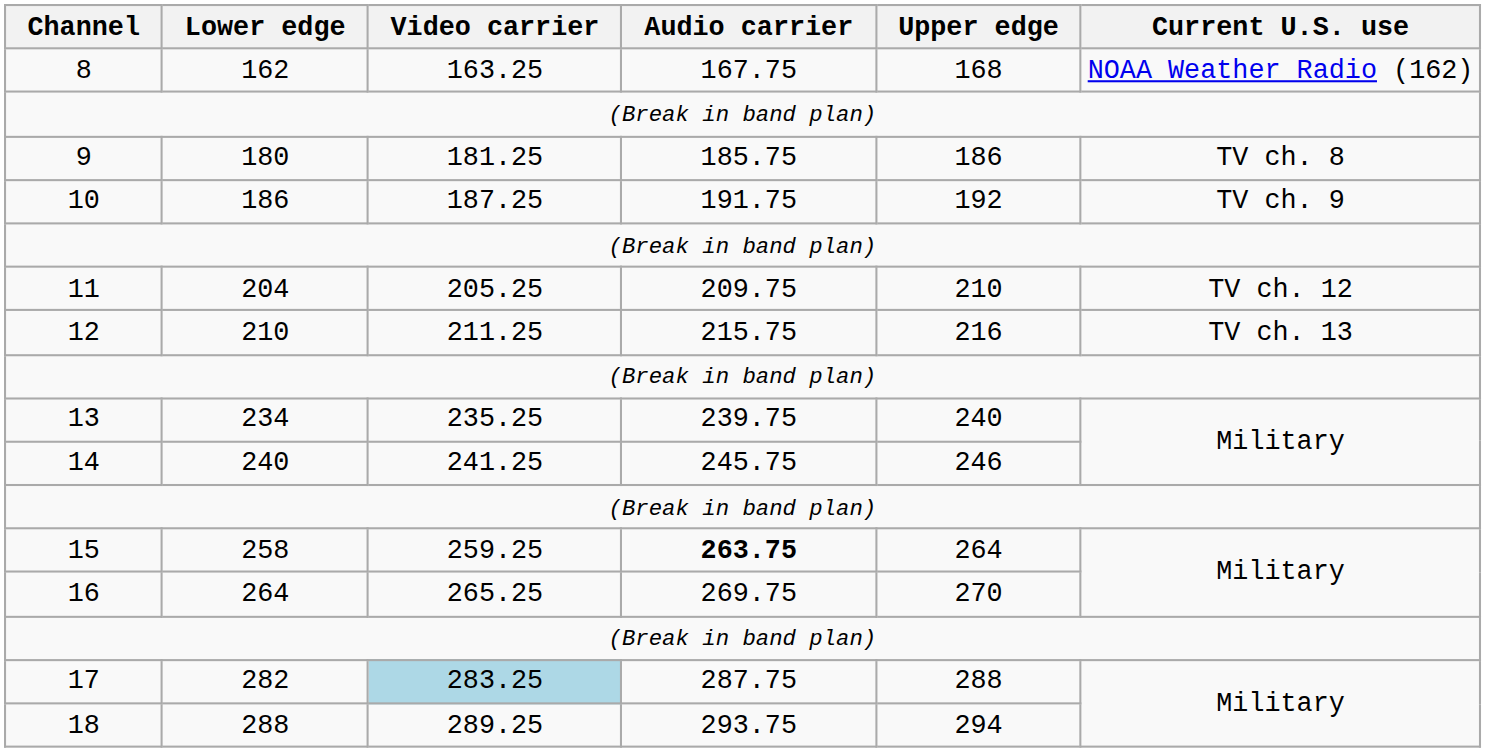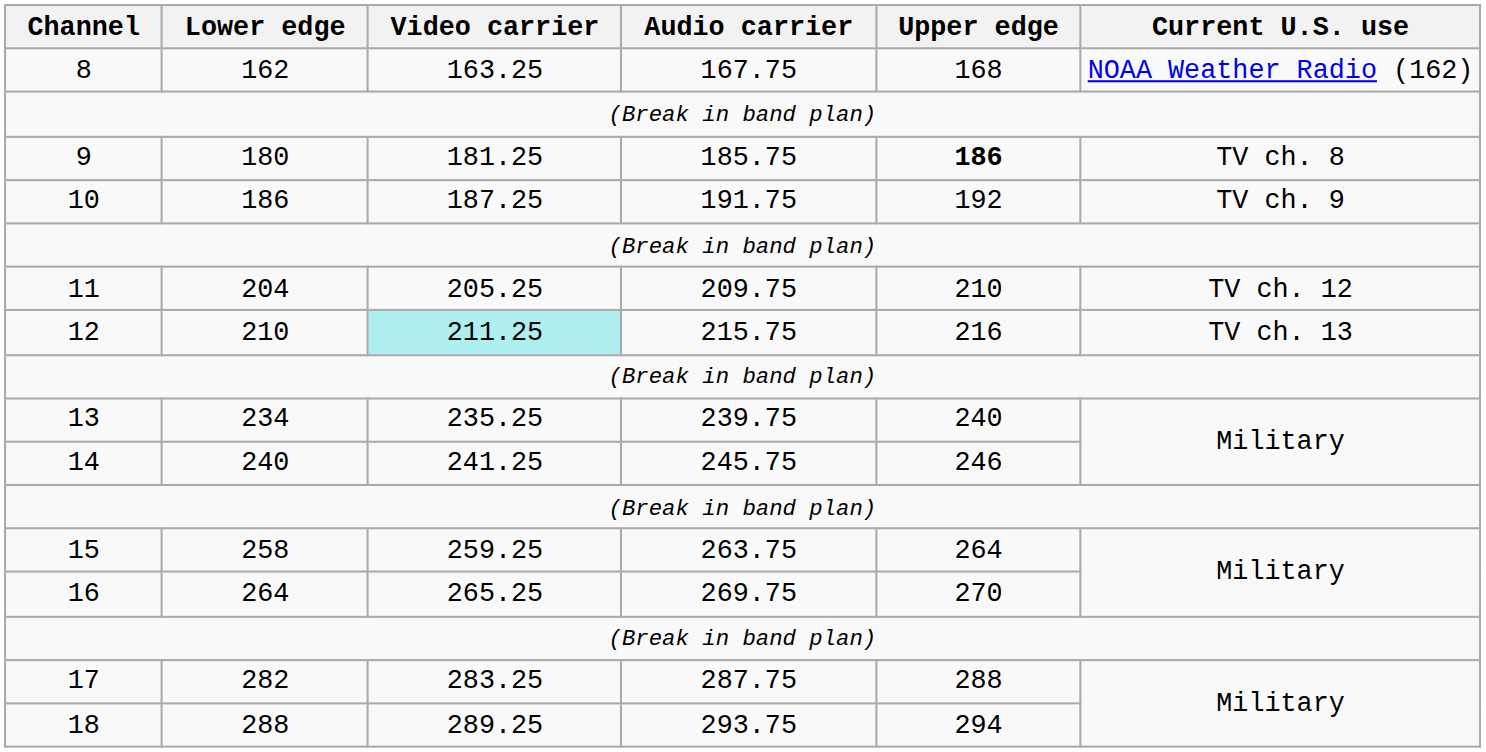(979, 158) normal -> (979, 158) bold
(495, 332) no background -> (495, 332) paleturquoise background
(749, 551) bold -> (749, 551) normal
(495, 682) lightblue background -> (495, 682) no background
